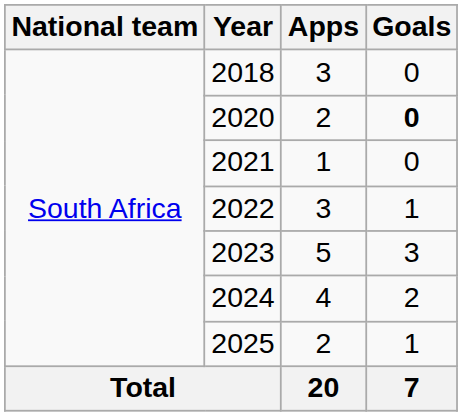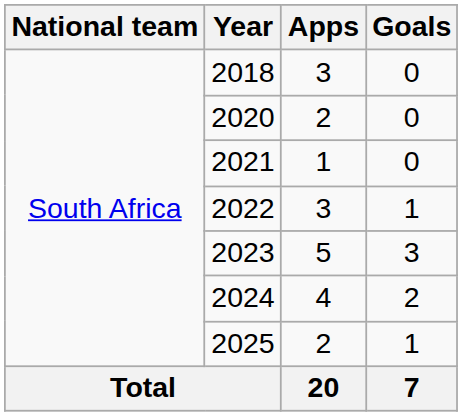(412, 117) bold -> (412, 117) normal
